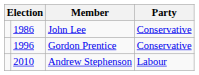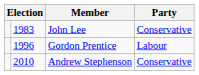(24, 29) 1986 -> (24, 29) 1983
(164, 45) Conservative -> (152, 45) Labour
(152, 62) Labour -> (164, 62) Conservative
